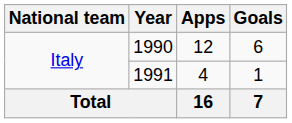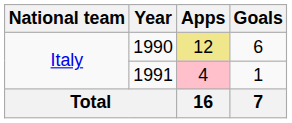(203, 46) no background -> (203, 46) khaki background
(203, 74) no background -> (203, 74) pink background
